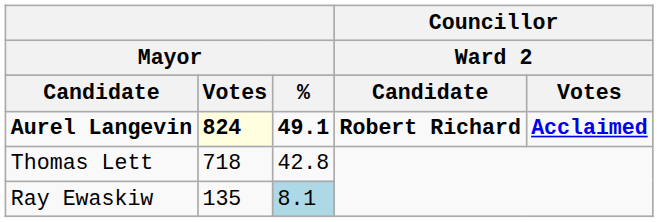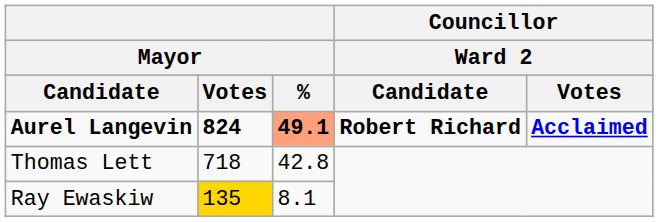(222, 129) lightyellow background -> (222, 129) no background
(303, 129) no background -> (303, 129) lightsalmon background
(222, 199) no background -> (222, 199) gold background
(297, 199) lightblue background -> (297, 199) no background
